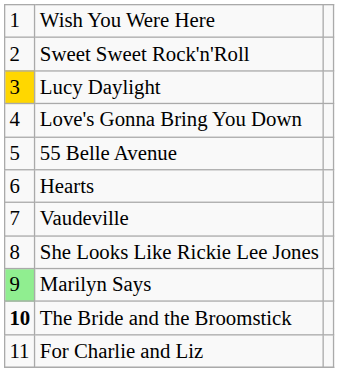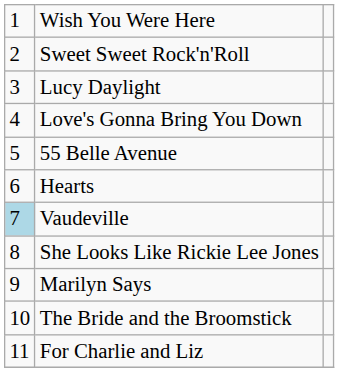(15, 86) gold background -> (15, 86) no background
(15, 218) no background -> (15, 218) lightblue background
(15, 284) lightgreen background -> (15, 284) no background
(20, 317) bold -> (20, 317) normal
